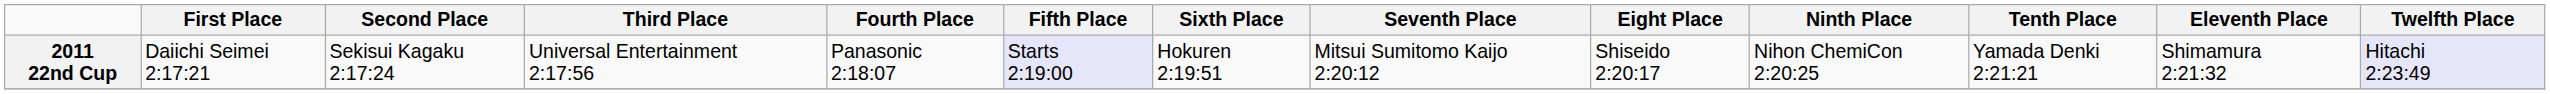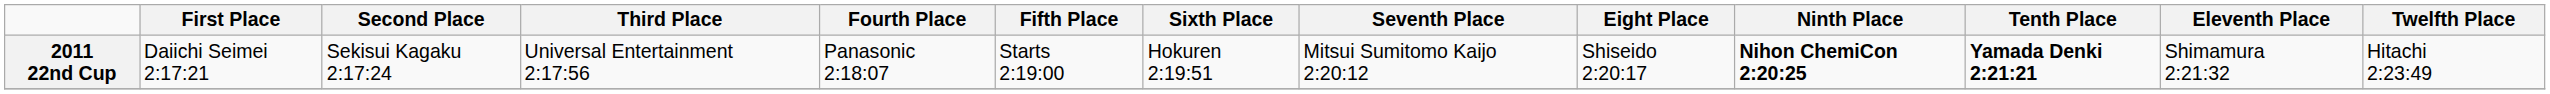(1040, 61) lavender background -> (1032, 61) no background
(1828, 61) normal -> (1819, 61) bold
(2036, 61) normal -> (2036, 61) bold
(2398, 61) lavender background -> (2400, 61) no background
